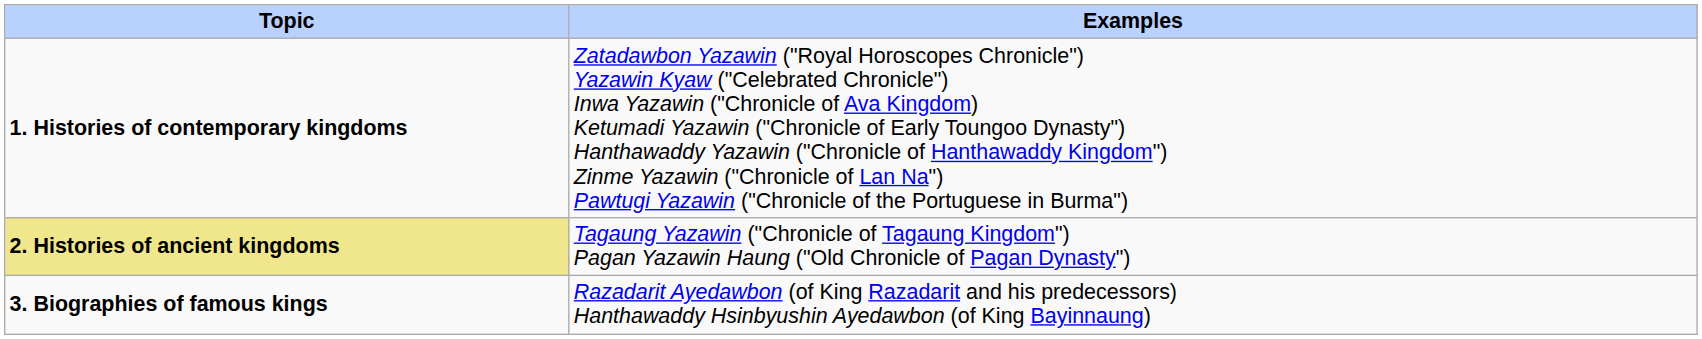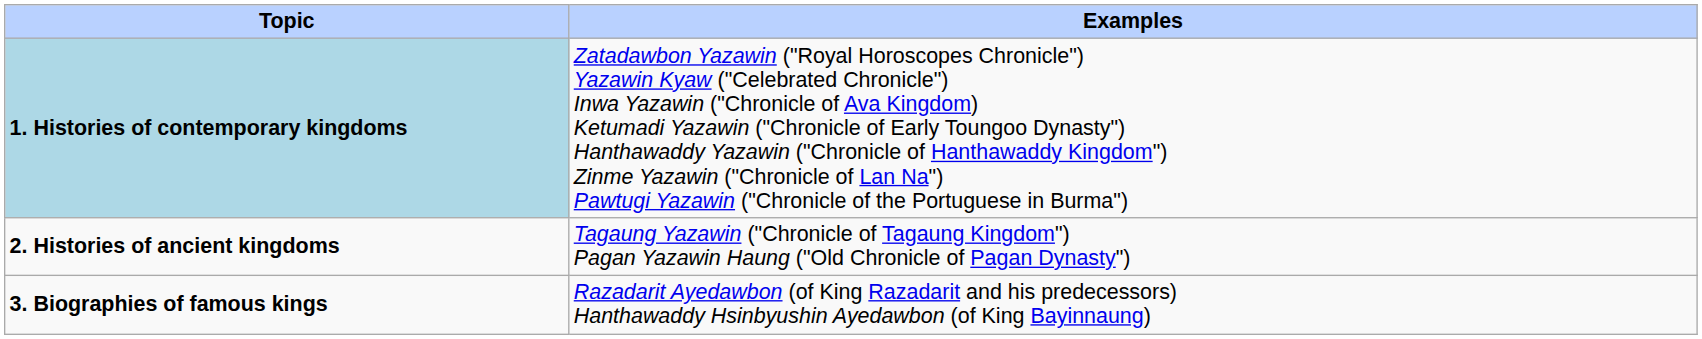(209, 127) no background -> (209, 127) lightblue background
(175, 246) khaki background -> (175, 246) no background
